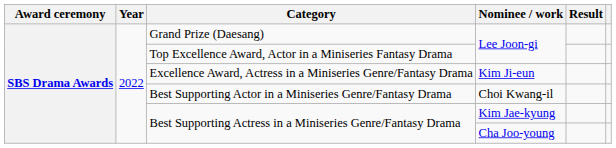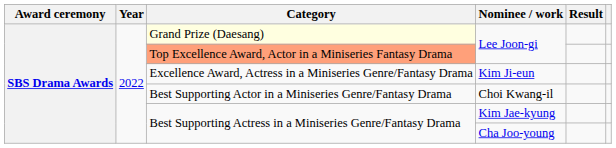(207, 34) no background -> (207, 34) lightyellow background
(301, 53) no background -> (301, 53) lightsalmon background
